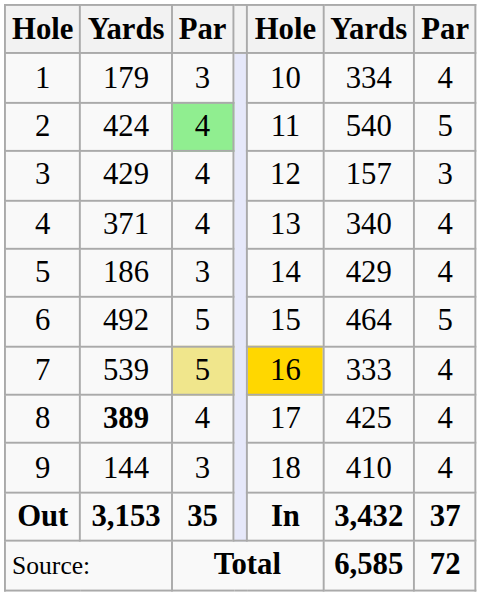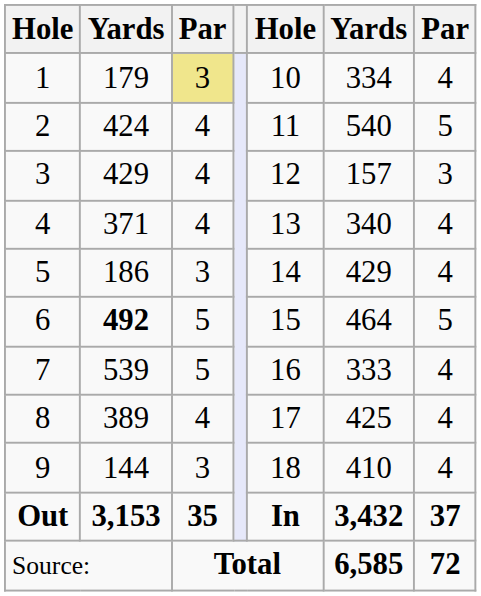(203, 77) no background -> (203, 77) khaki background
(203, 126) lightgreen background -> (203, 126) no background
(126, 321) normal -> (126, 321) bold
(203, 369) khaki background -> (203, 369) no background
(285, 369) gold background -> (285, 369) no background
(126, 418) bold -> (126, 418) normal
